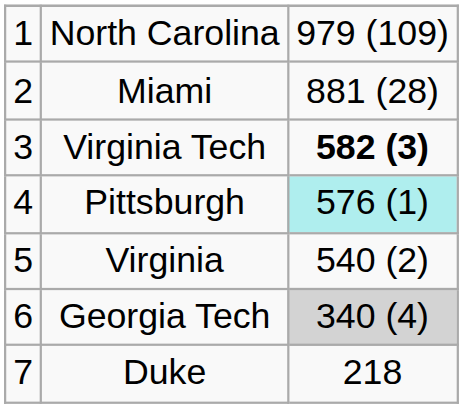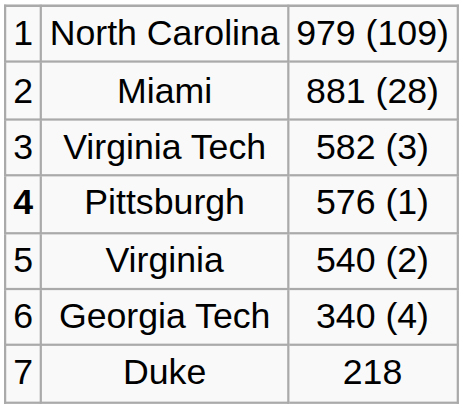(372, 146) bold -> (372, 146) normal
(23, 203) normal -> (23, 203) bold
(372, 203) paleturquoise background -> (372, 203) no background
(372, 316) lightgrey background -> (372, 316) no background
